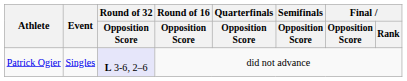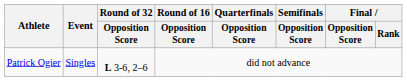(126, 68) lavender background -> (126, 68) no background
